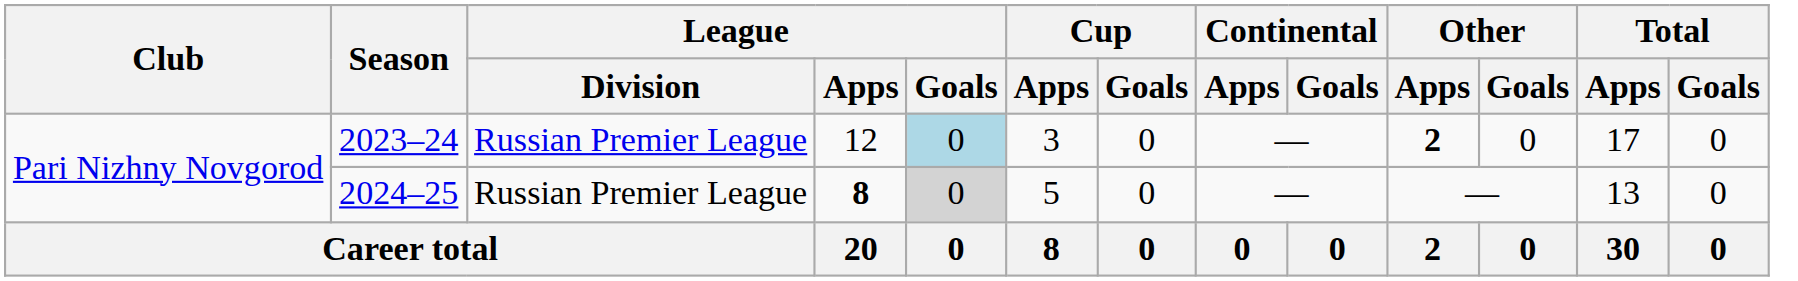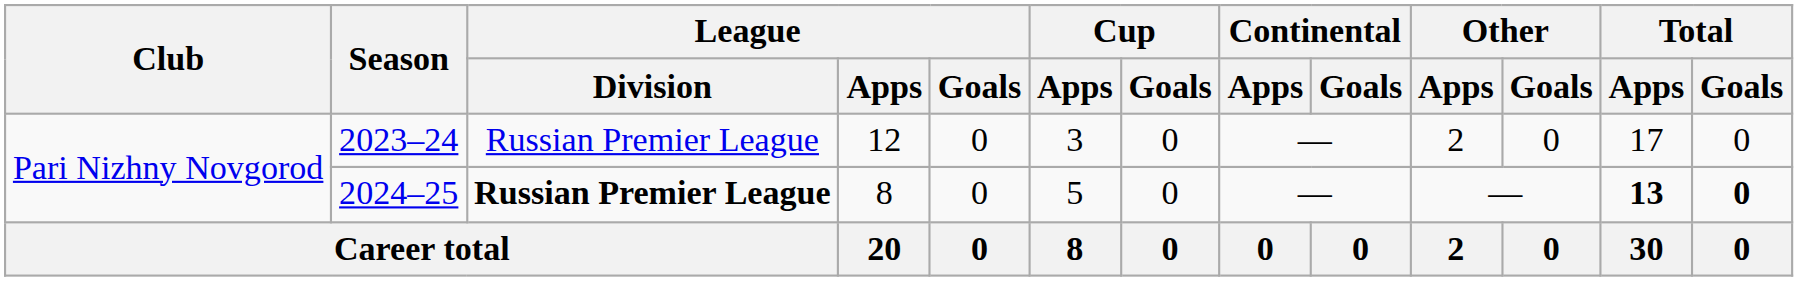(956, 139) lightblue background -> (980, 139) no background
(1432, 139) bold -> (1456, 139) normal
(641, 193) normal -> (652, 193) bold
(861, 193) bold -> (884, 193) normal
(956, 193) lightgrey background -> (980, 193) no background
(1623, 193) normal -> (1646, 193) bold
(1718, 193) normal -> (1742, 193) bold
